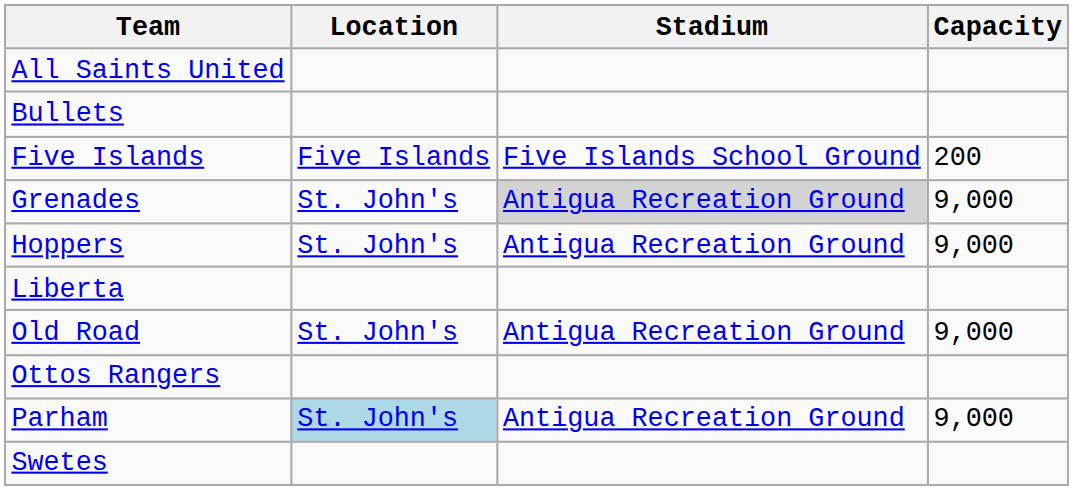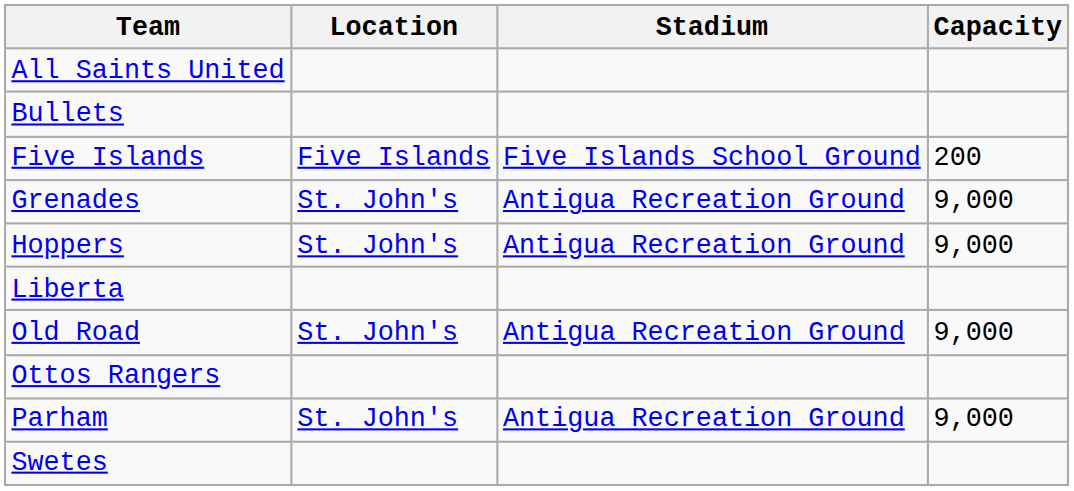(704, 201) lightgrey background -> (704, 201) no background
(378, 420) lightblue background -> (378, 420) no background
